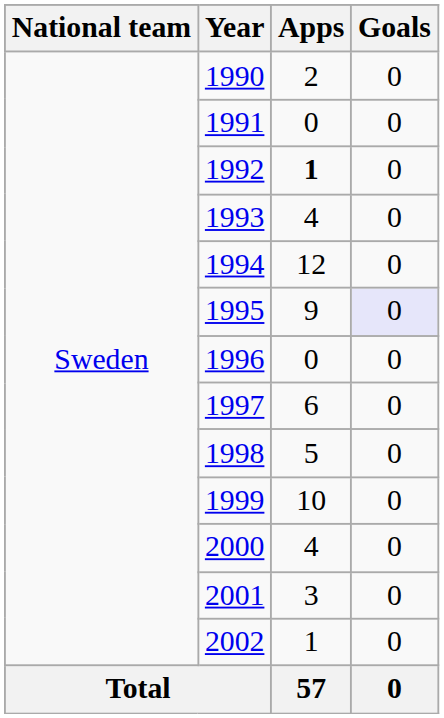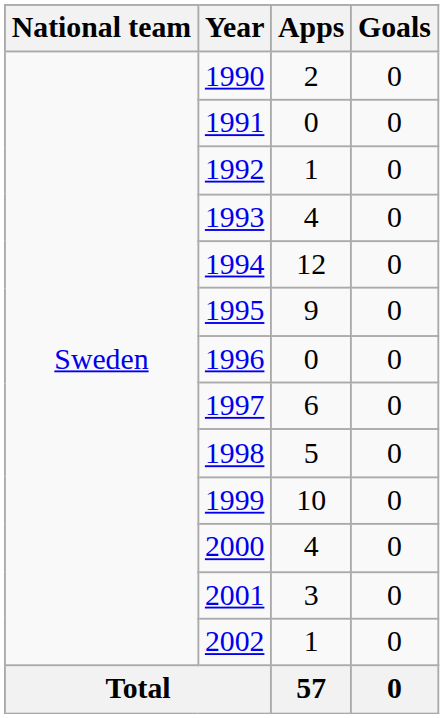(311, 169) bold -> (311, 169) normal
(394, 311) lavender background -> (394, 311) no background
